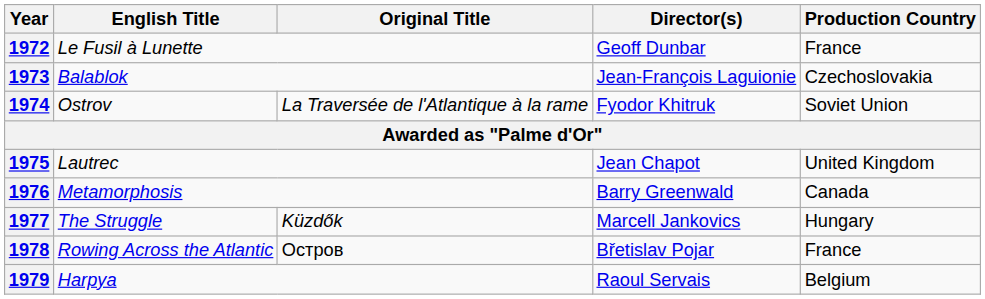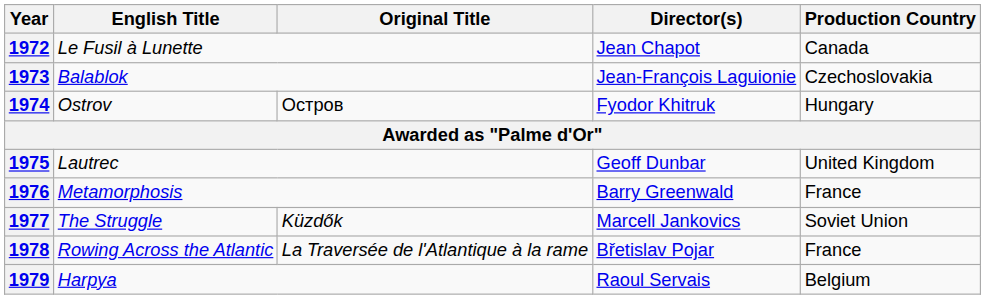(651, 47) Geoff Dunbar -> (648, 47) Jean Chapot
(833, 47) France -> (837, 47) Canada
(435, 105) La Traversée de l'Atlantique à la rame -> (313, 105) Остров
(856, 105) Soviet Union -> (839, 105) Hungary
(648, 163) Jean Chapot -> (651, 163) Geoff Dunbar
(837, 192) Canada -> (833, 192) France
(839, 221) Hungary -> (856, 221) Soviet Union
(313, 250) Остров -> (435, 250) La Traversée de l'Atlantique à la rame
